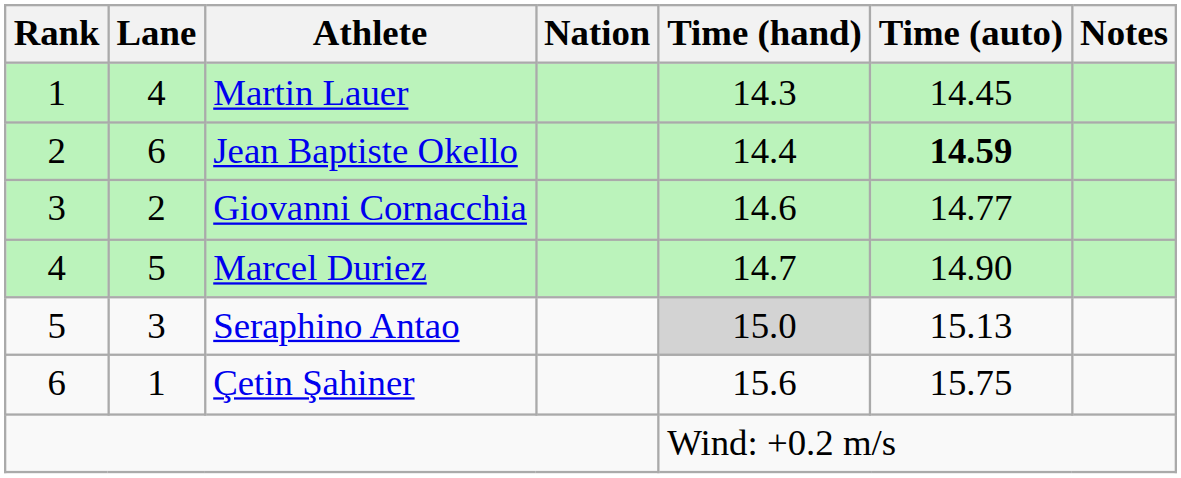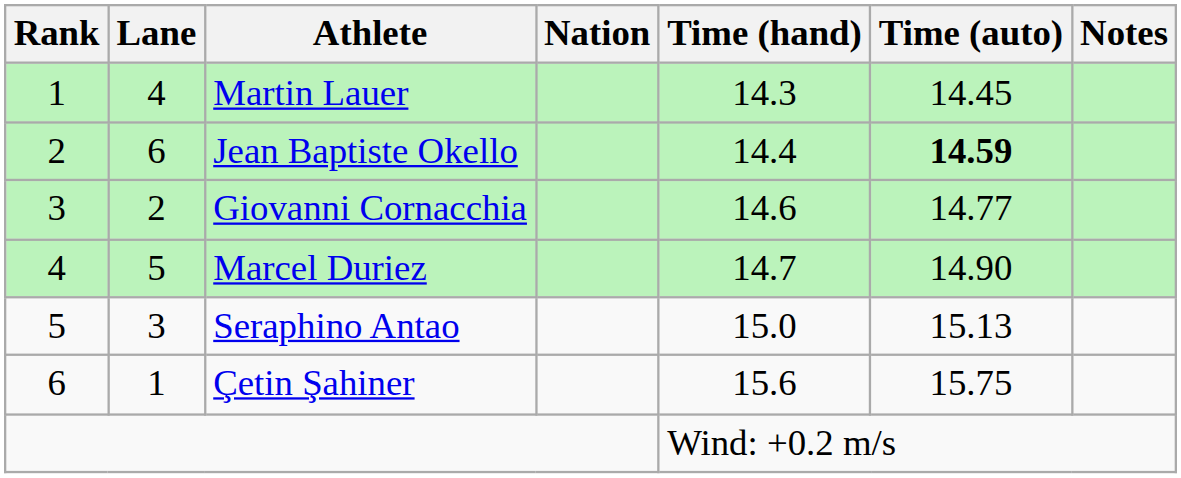(765, 325) lightgrey background -> (765, 325) no background
